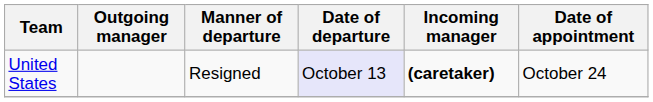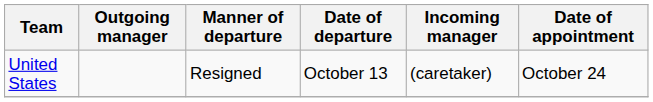(344, 73) lavender background -> (346, 73) no background
(451, 73) bold -> (451, 73) normal
